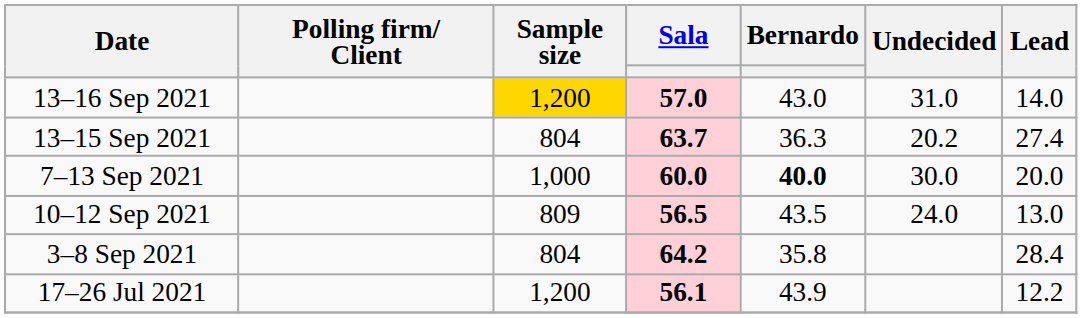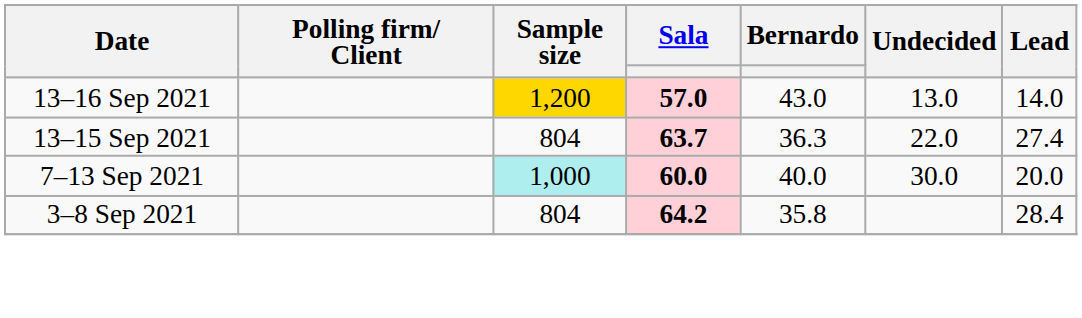(934, 97) 31.0 -> (934, 97) 13.0
(934, 136) 20.2 -> (934, 136) 22.0
(560, 176) no background -> (560, 176) paleturquoise background
(803, 176) bold -> (803, 176) normal
- row: (122, 215)
- row: (122, 293)
